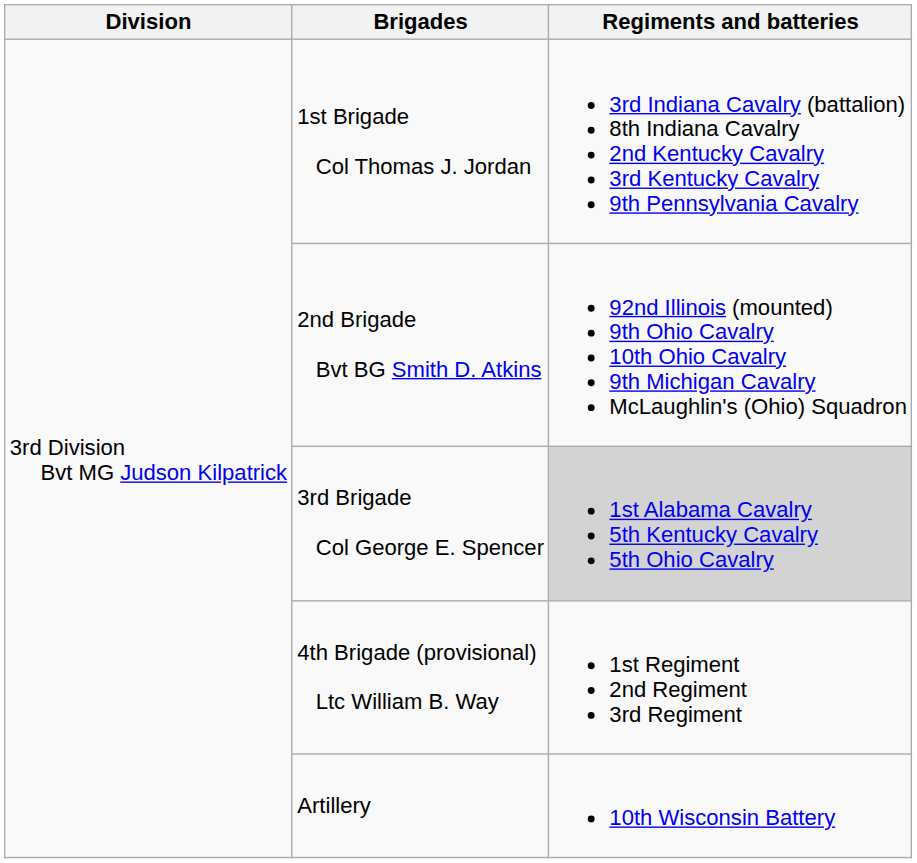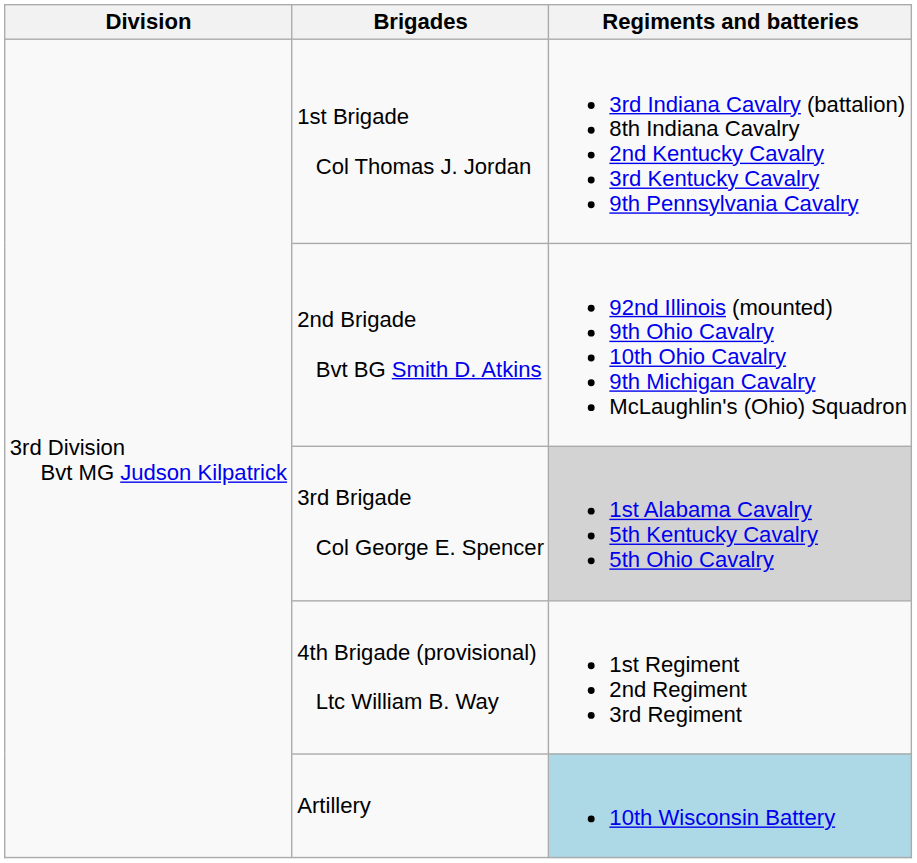(731, 818) no background -> (731, 818) lightblue background
